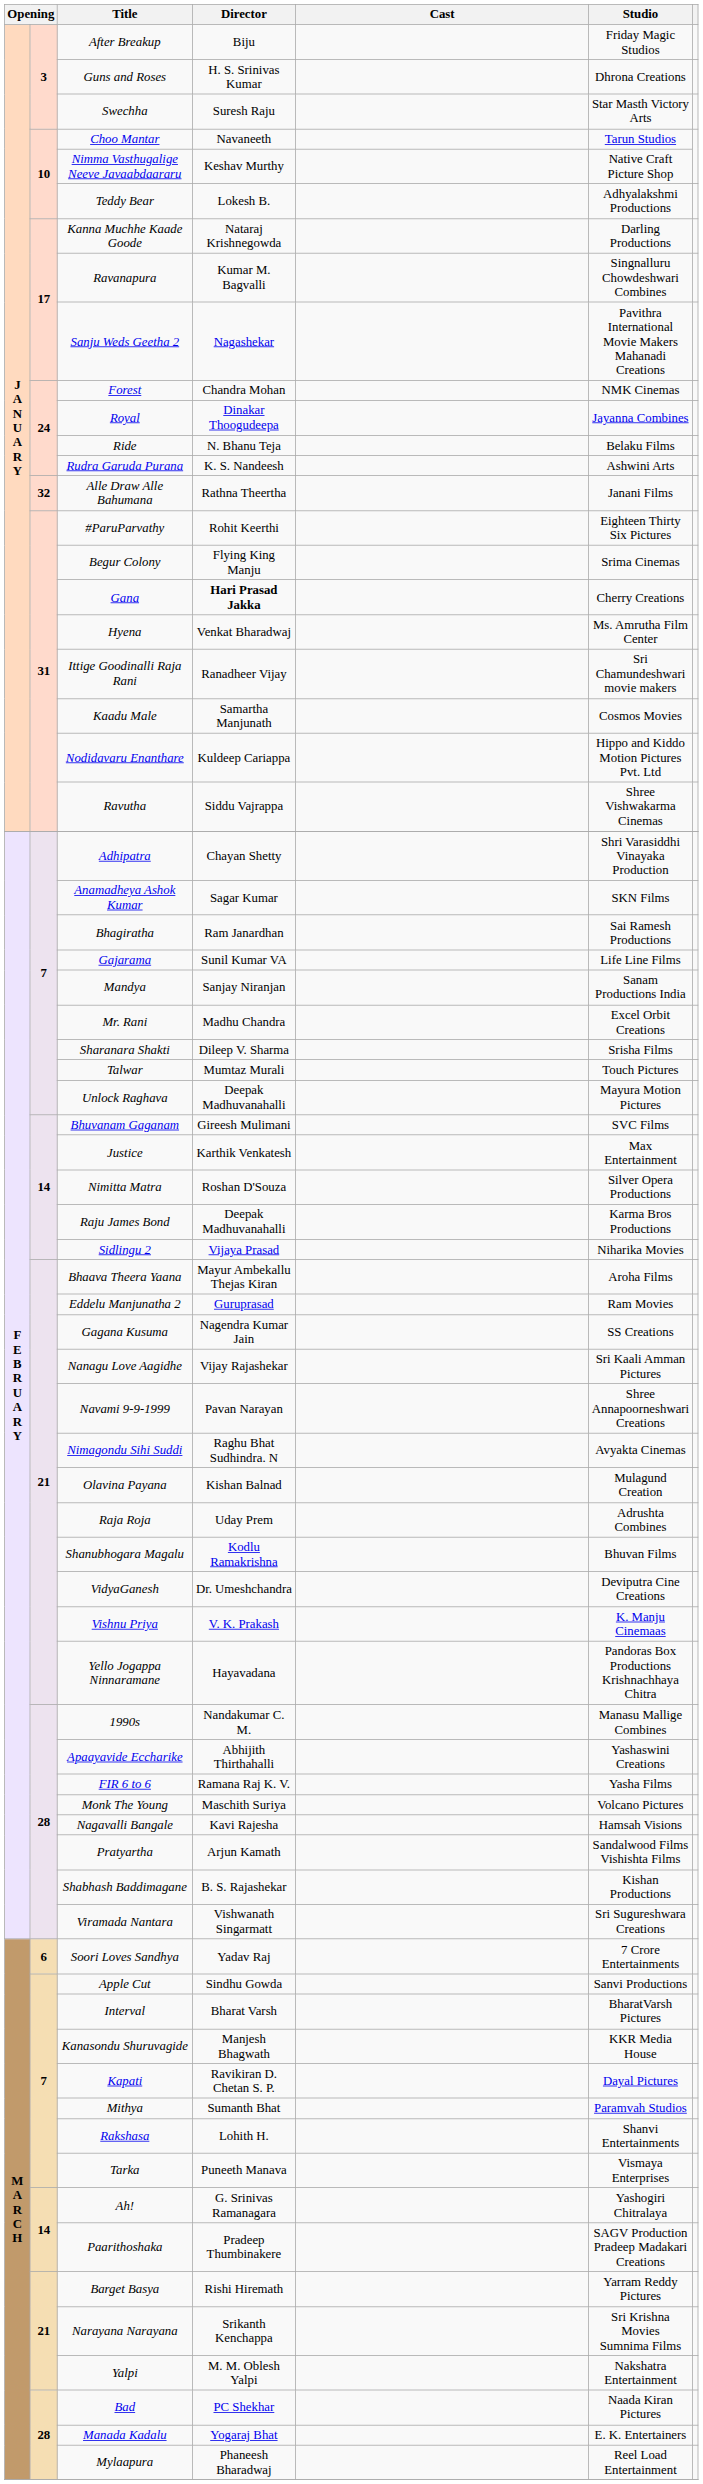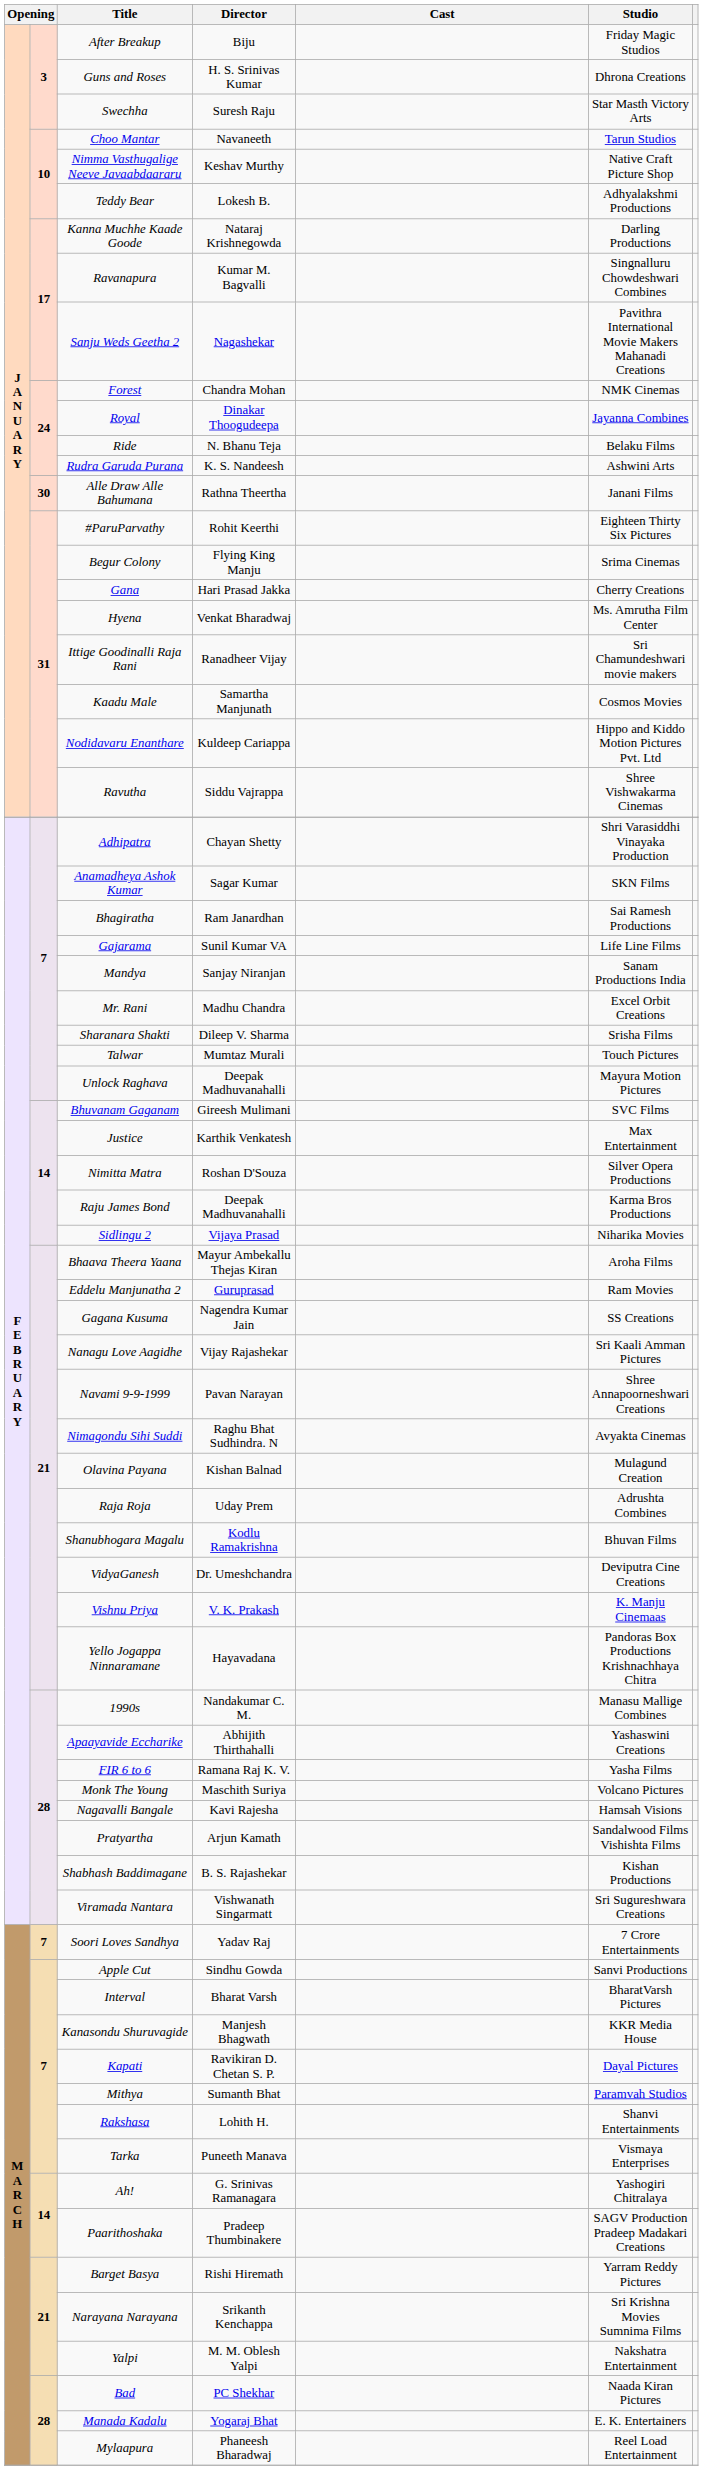(44, 493) 32 -> (44, 493) 30
(244, 597) bold -> (244, 590) normal
(44, 1956) 6 -> (44, 1942) 7
